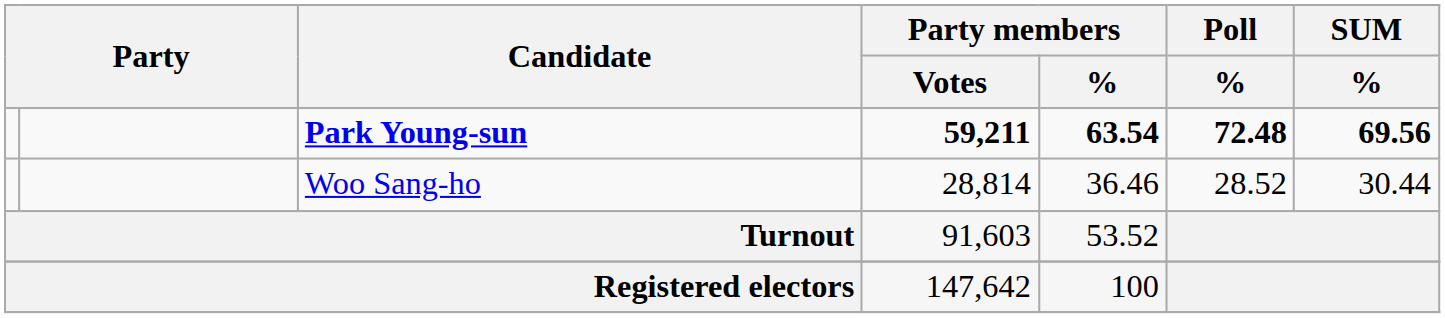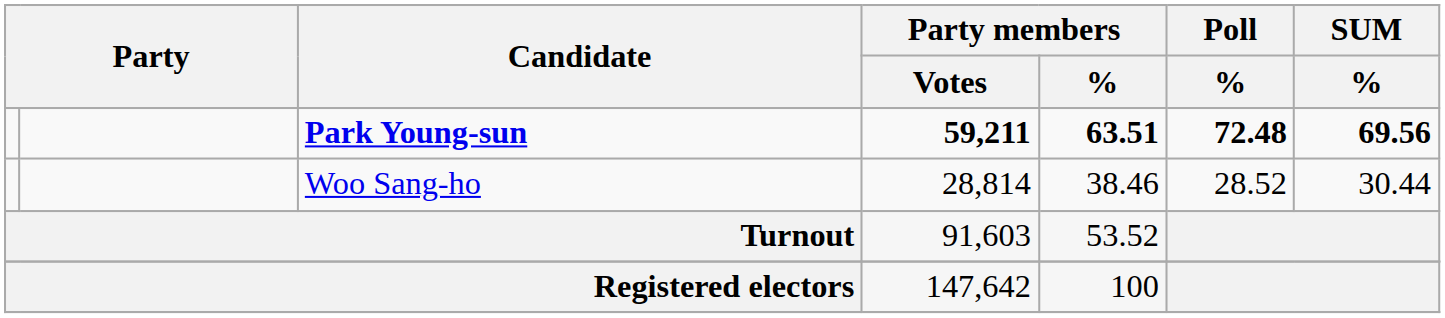(1122, 132) 63.54 -> (1122, 132) 63.51
(1122, 183) 36.46 -> (1122, 183) 38.46
